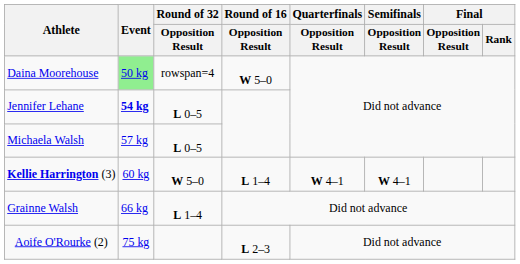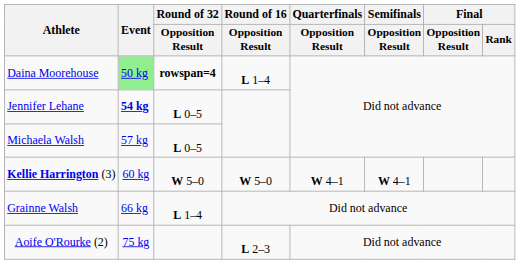(188, 73) normal -> (188, 73) bold
(256, 80) W 5–0 -> (256, 80) L 1–4
(256, 181) L 1–4 -> (256, 181) W 5–0
